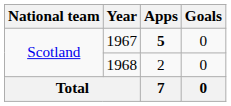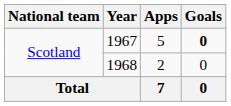(161, 40) bold -> (161, 40) normal
(203, 40) normal -> (203, 40) bold
